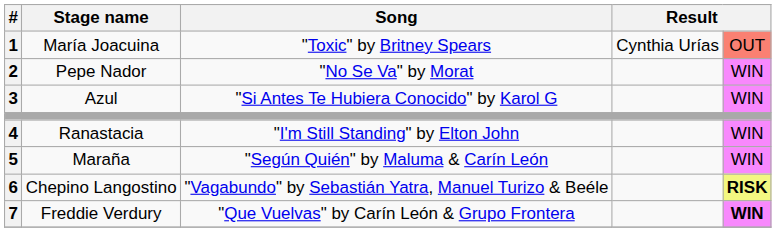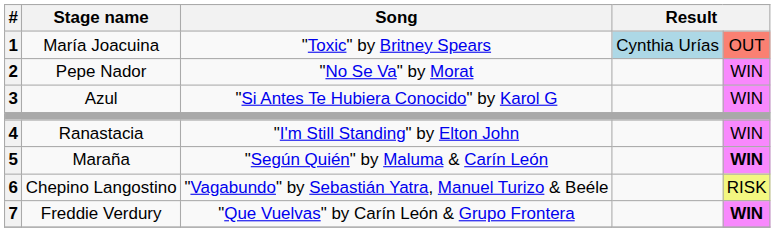(668, 44) no background -> (668, 44) lightblue background
(747, 160) normal -> (747, 160) bold
(747, 187) bold -> (747, 187) normal
